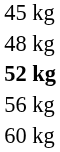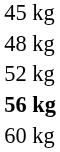(30, 74) bold -> (29, 74) normal
(29, 104) normal -> (30, 104) bold
